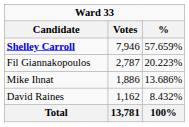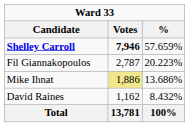(128, 46) normal -> (128, 46) bold
(128, 79) no background -> (128, 79) khaki background
